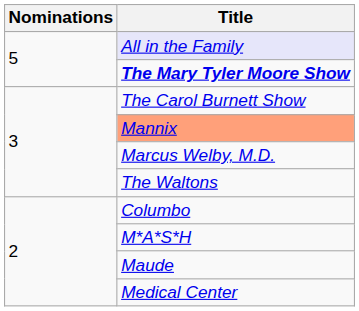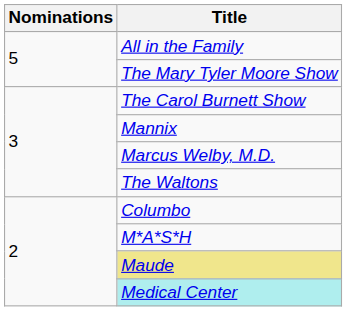(182, 45) lavender background -> (182, 45) no background
(236, 73) bold -> (229, 73) normal
(149, 127) lightsalmon background -> (149, 127) no background
(148, 264) no background -> (148, 264) khaki background
(179, 292) no background -> (179, 292) paleturquoise background
